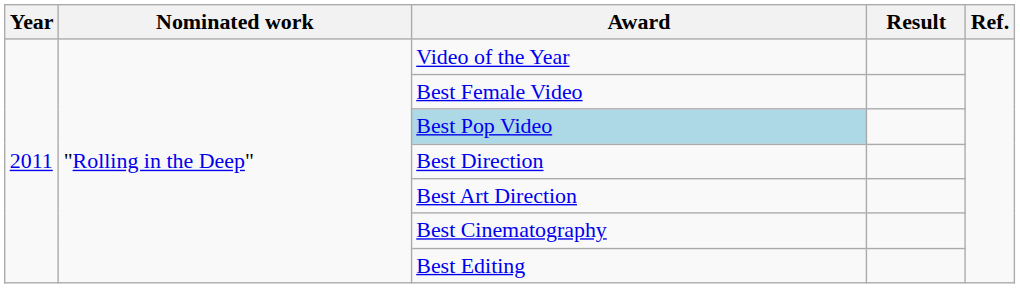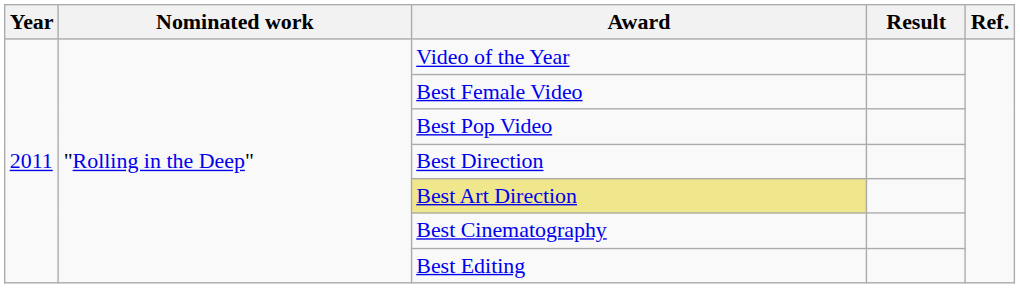(484, 126) lightblue background -> (484, 126) no background
(497, 195) no background -> (497, 195) khaki background
